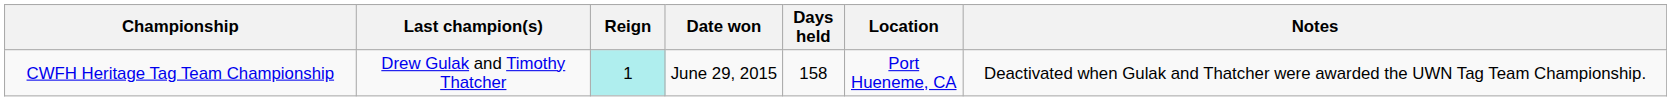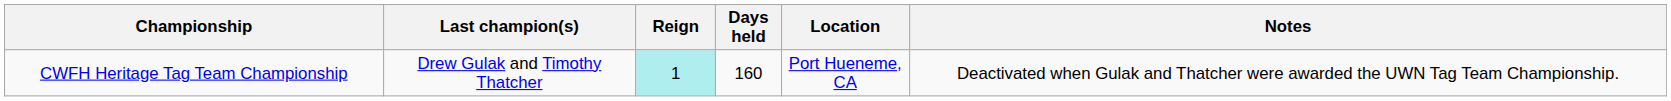- column: (724, 27)
(813, 72) 158 -> (748, 72) 160
